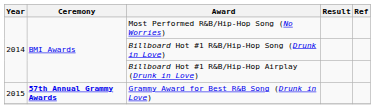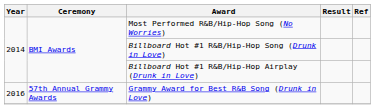(16, 93) 2015 -> (16, 93) 2016
(71, 93) bold -> (71, 93) normal
